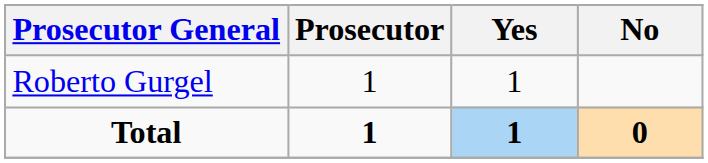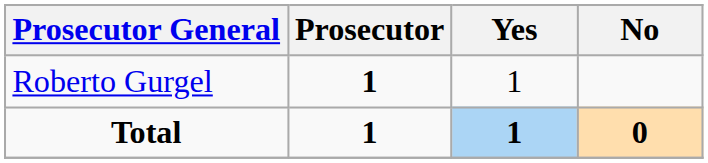(370, 81) normal -> (370, 81) bold
